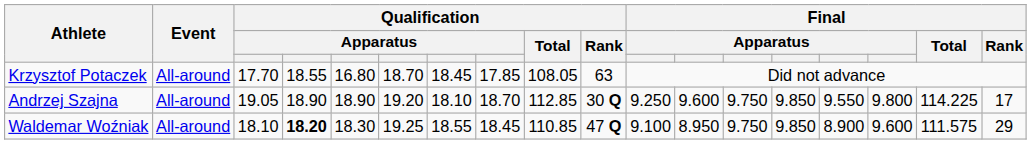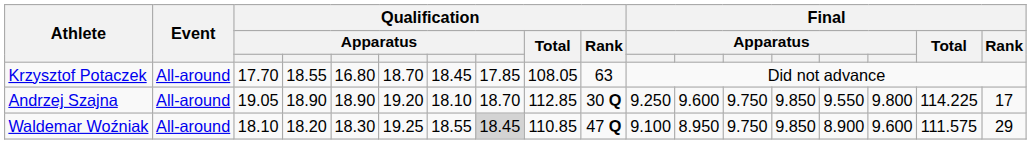(307, 127) bold -> (307, 127) normal
(500, 127) no background -> (500, 127) lightgrey background
